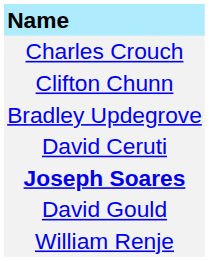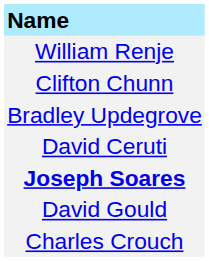(104, 51) Charles Crouch -> (104, 51) William Renje
(104, 241) William Renje -> (104, 241) Charles Crouch
